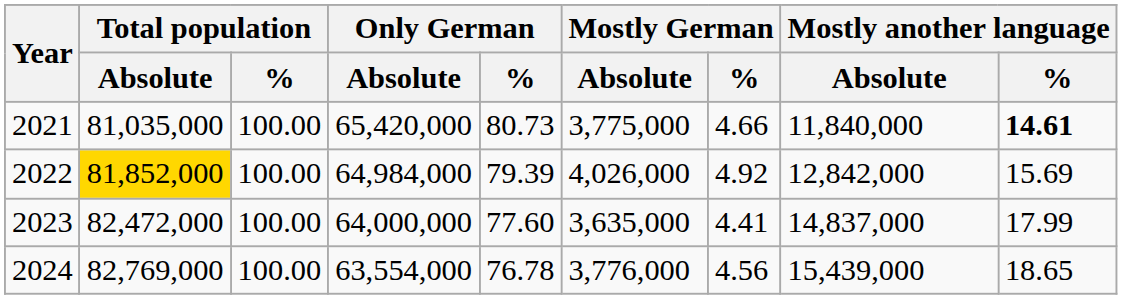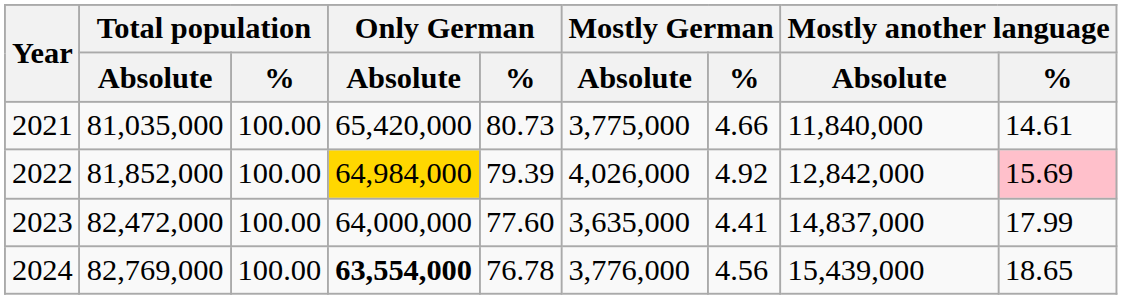(1039, 125) bold -> (1039, 125) normal
(155, 173) gold background -> (155, 173) no background
(404, 173) no background -> (404, 173) gold background
(1039, 173) no background -> (1039, 173) pink background
(404, 269) normal -> (404, 269) bold
